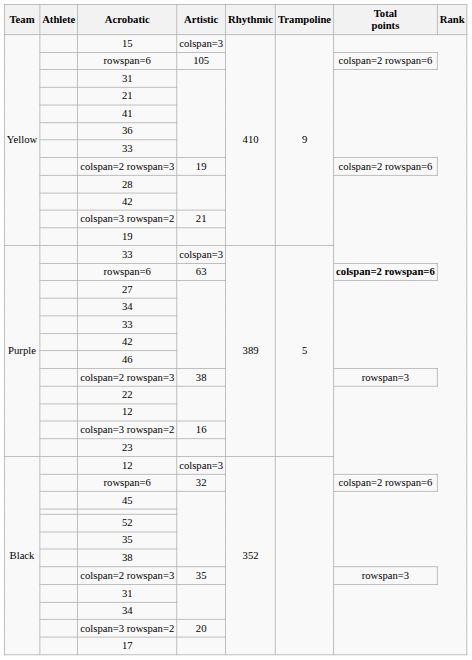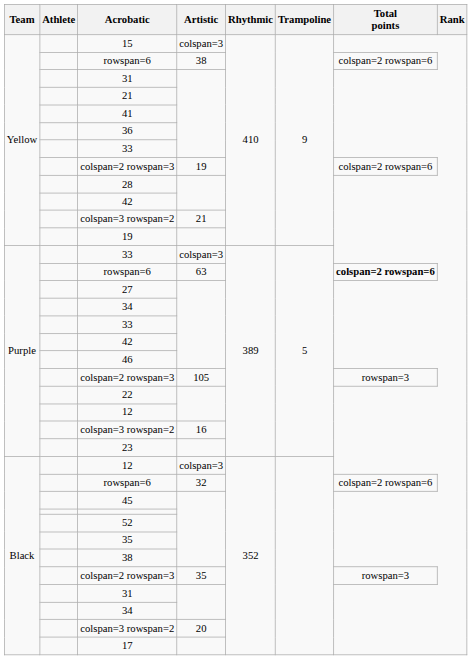(201, 61) 105 -> (201, 61) 38
(201, 377) 38 -> (201, 377) 105
